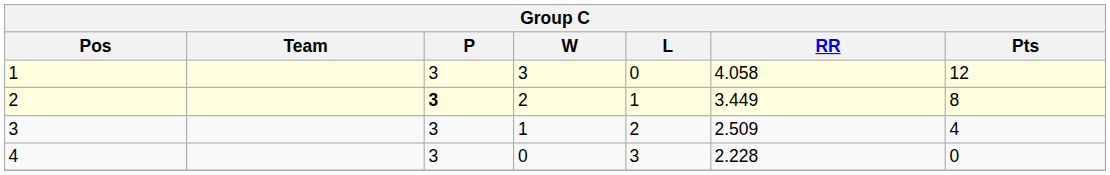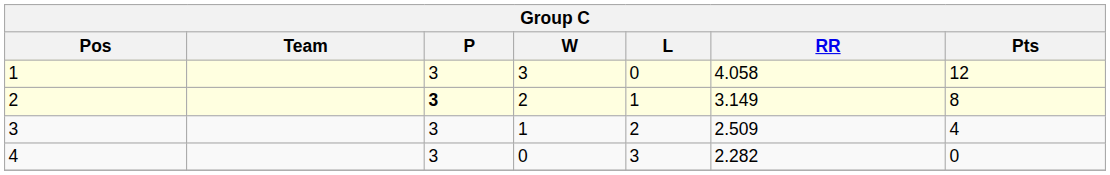(736, 101) 3.449 -> (736, 101) 3.149
(736, 156) 2.228 -> (736, 156) 2.282
